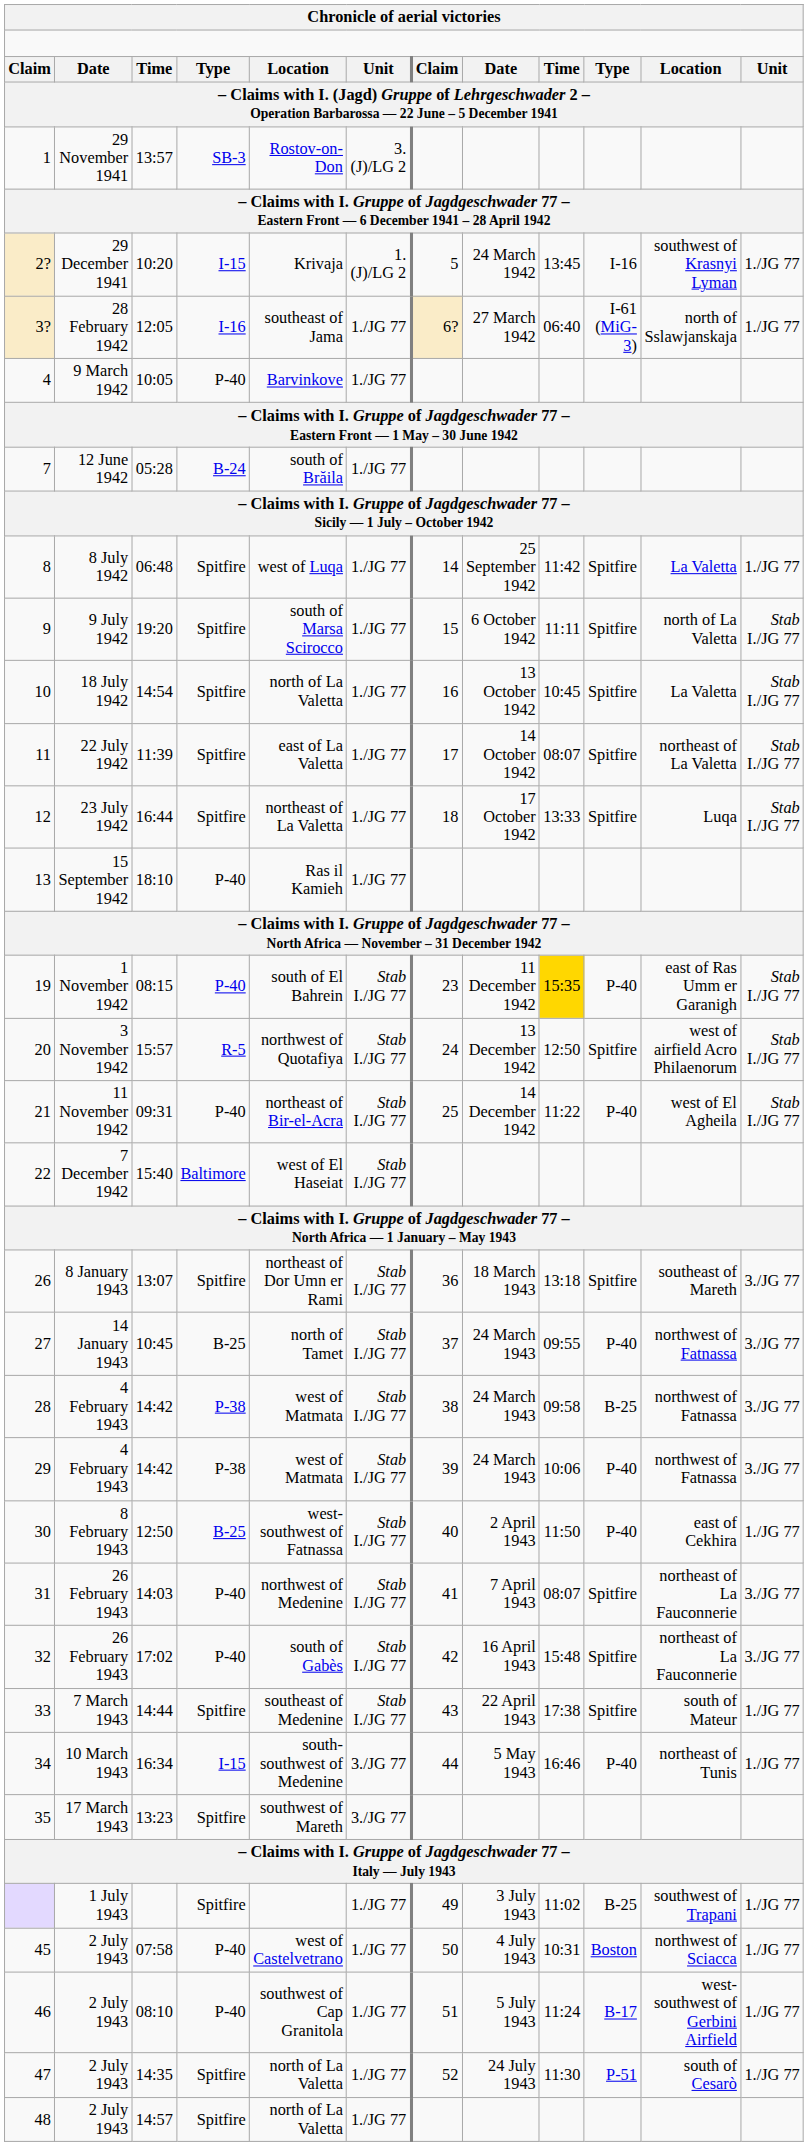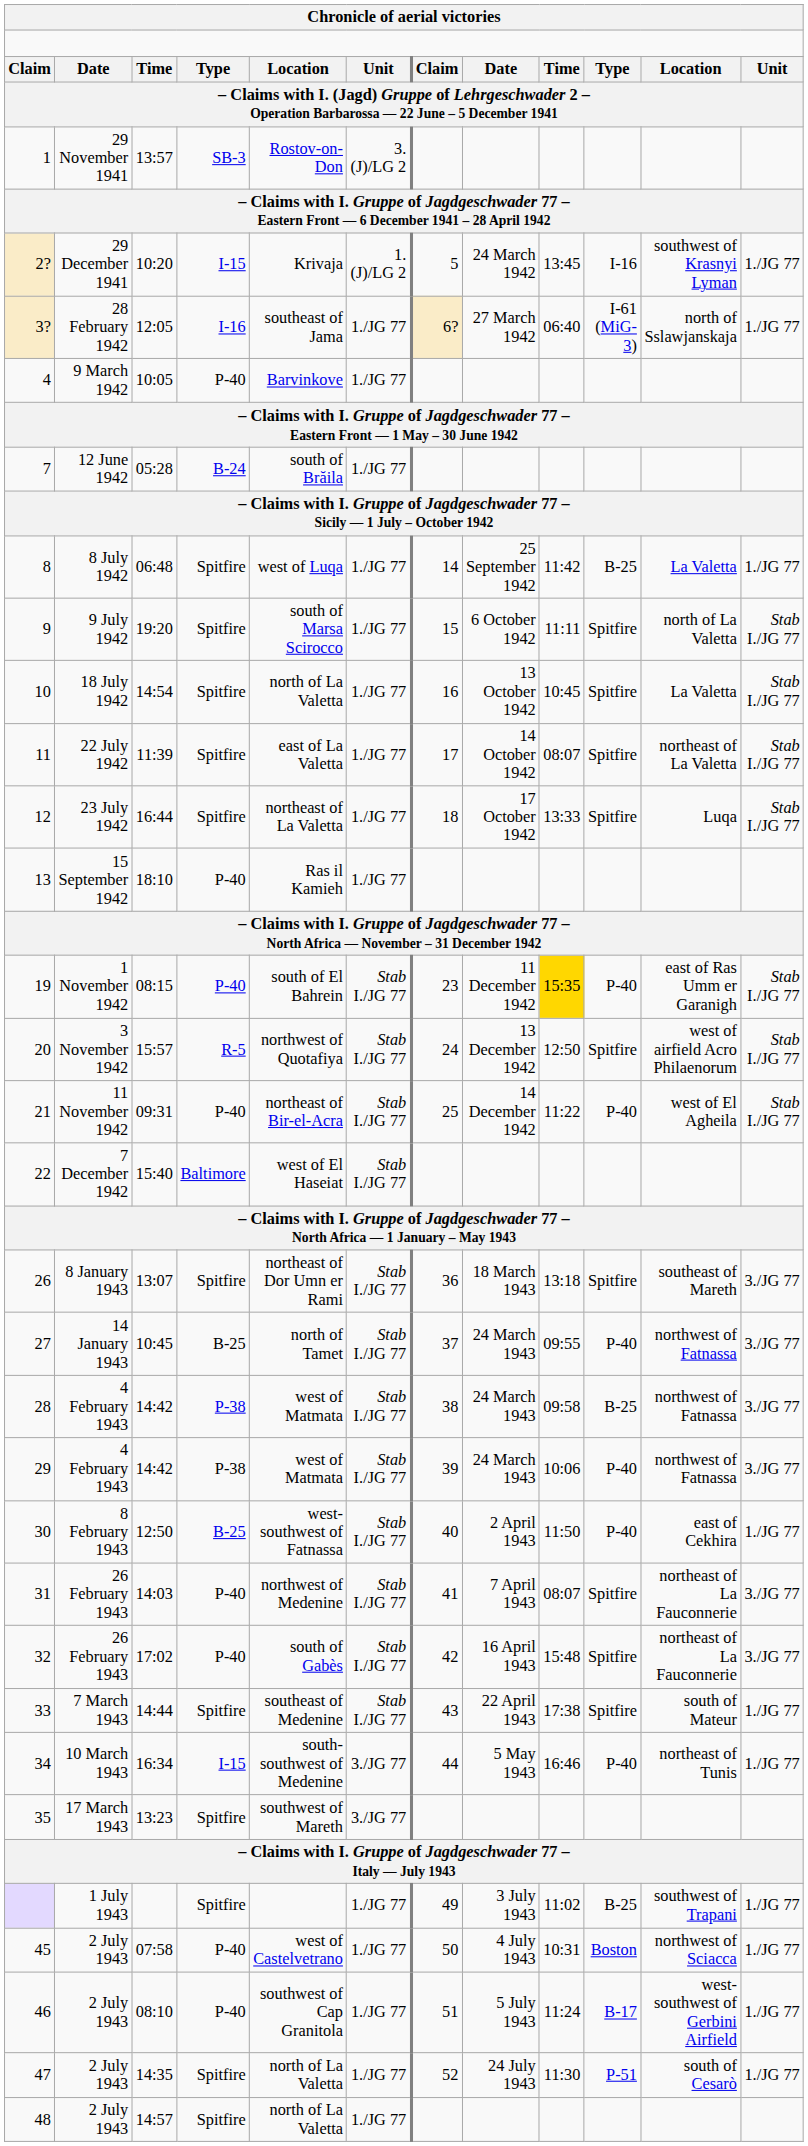(612, 566) Spitfire -> (621, 566) B-25
